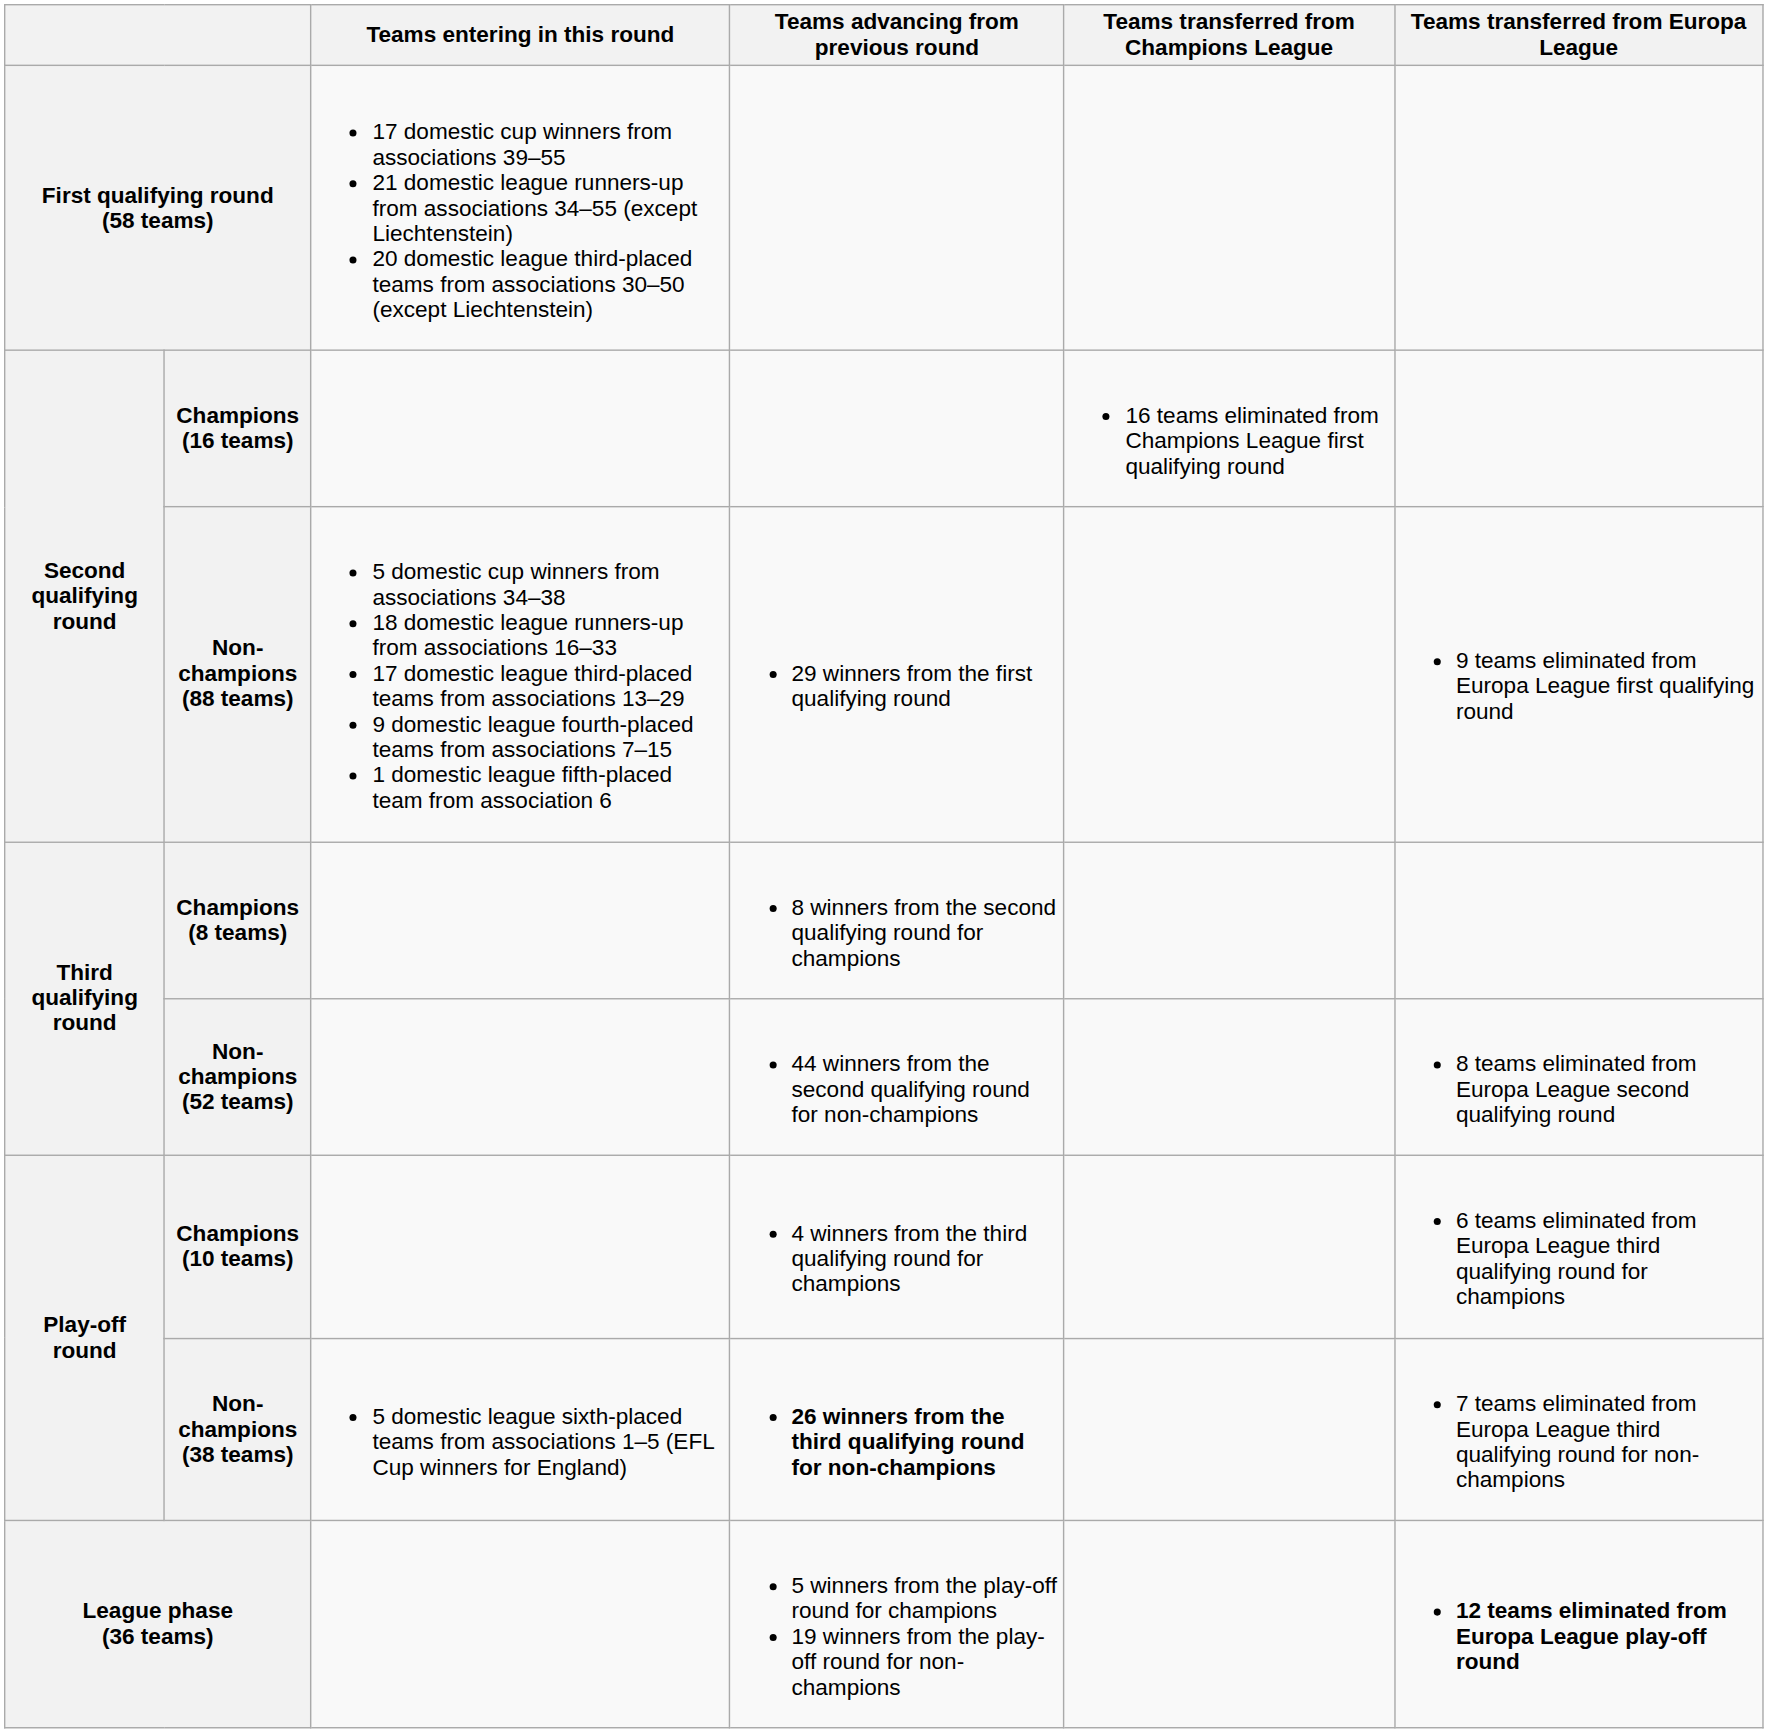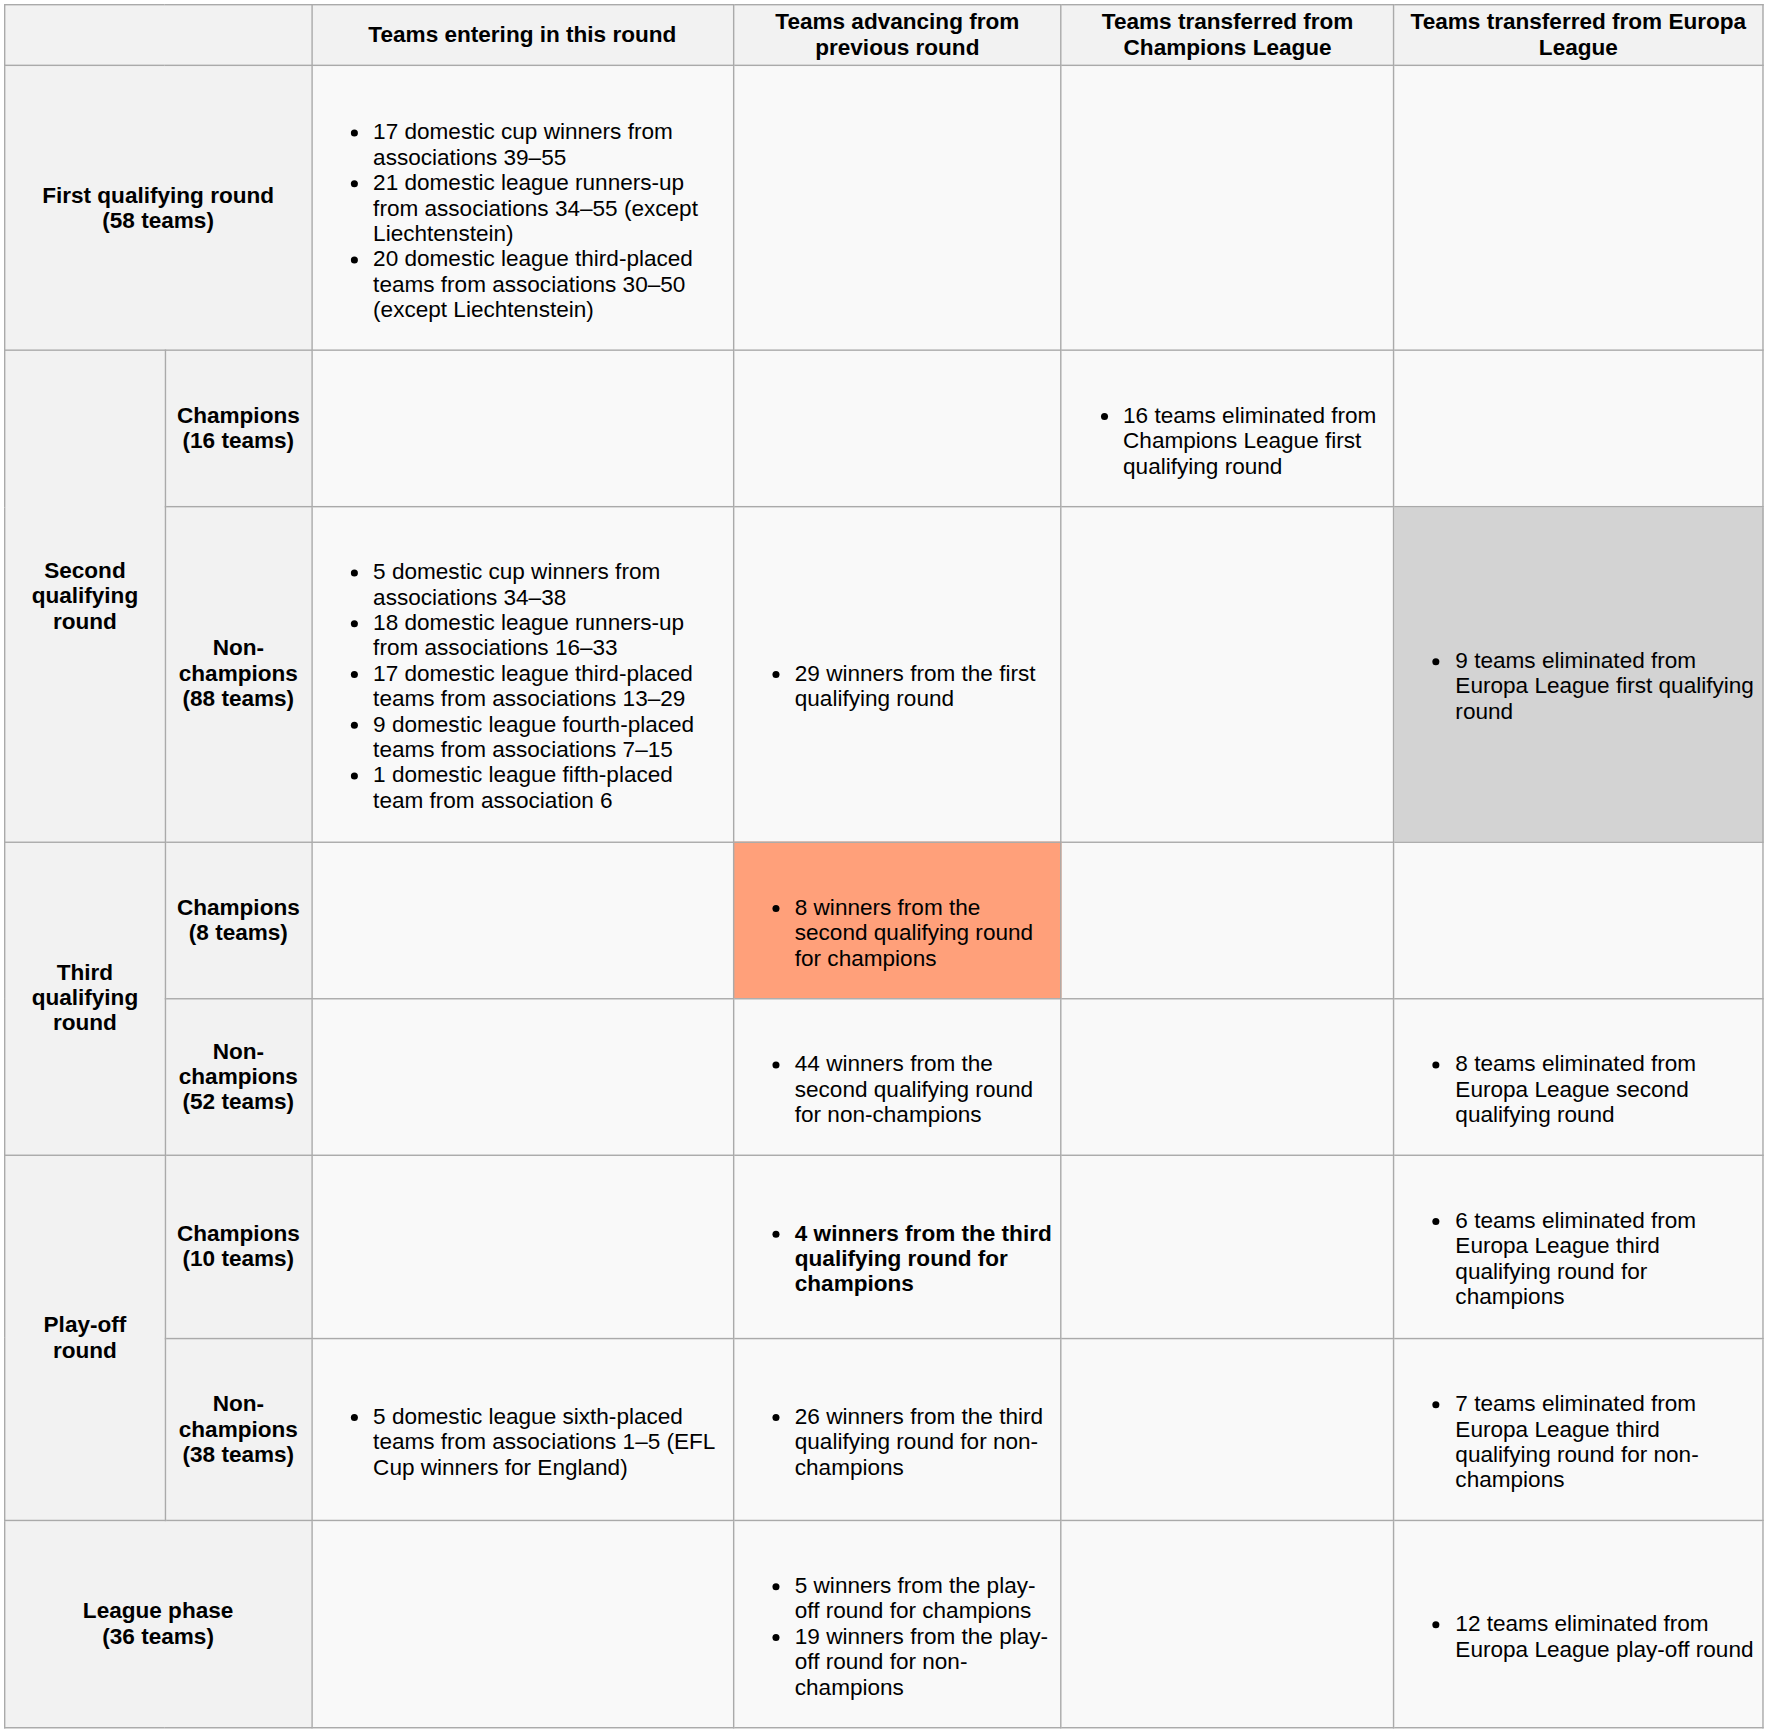(1579, 687) no background -> (1578, 687) lightgrey background
(897, 933) no background -> (897, 933) lightsalmon background
(897, 1260) normal -> (897, 1260) bold
(897, 1442) bold -> (897, 1442) normal
(1579, 1637) bold -> (1578, 1637) normal
